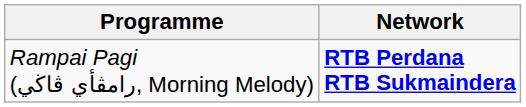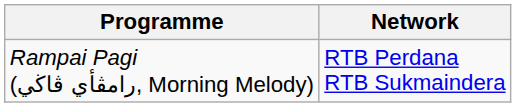(420, 70) bold -> (415, 70) normal
